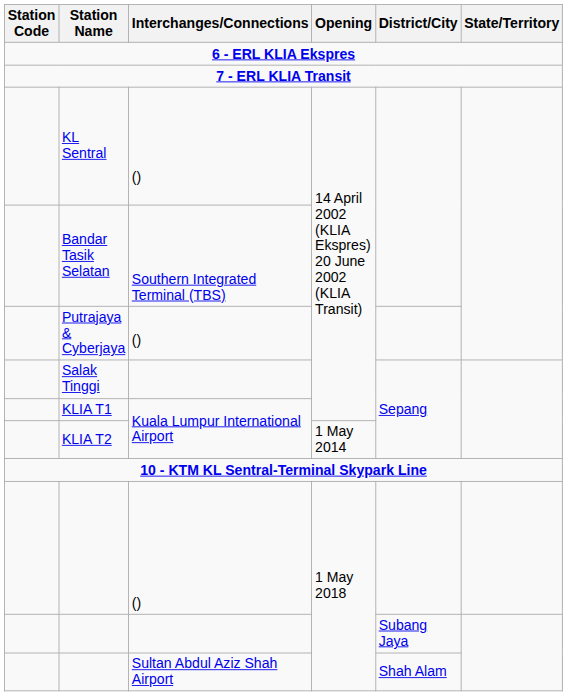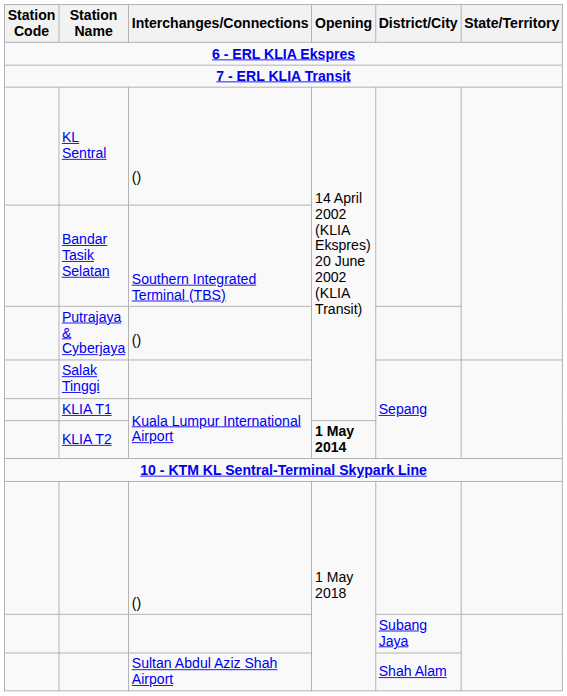(334, 439) normal -> (335, 439) bold
